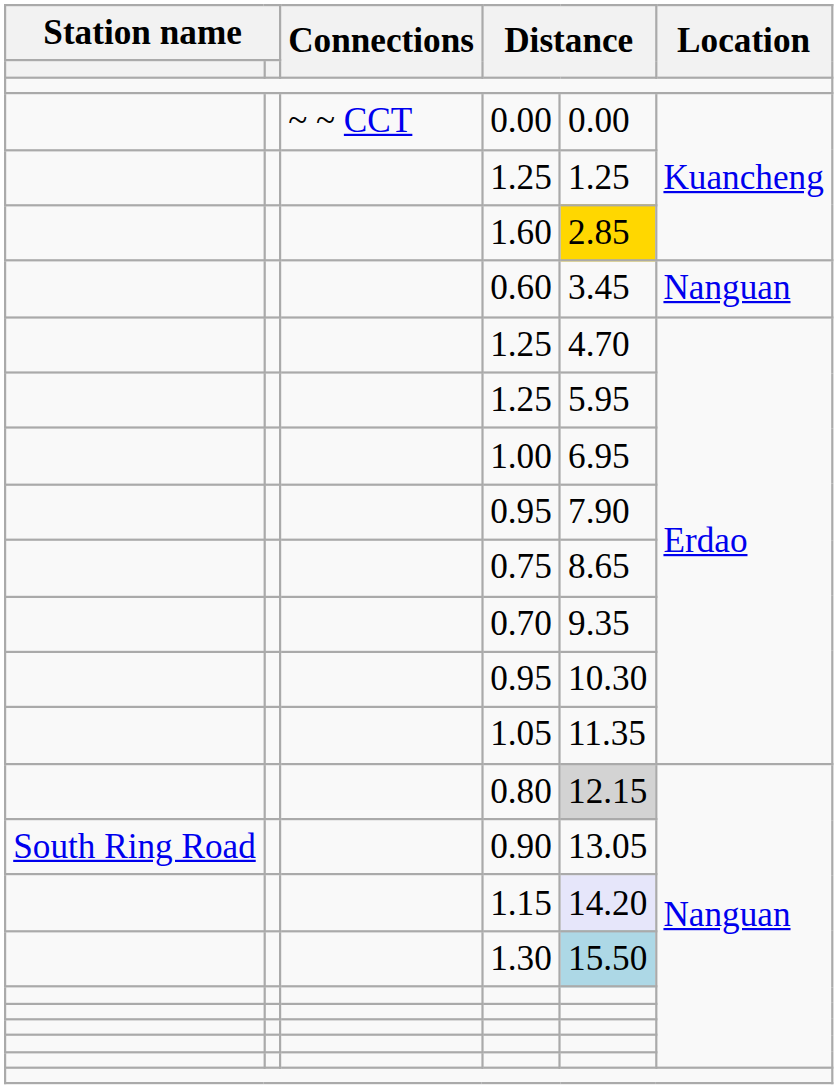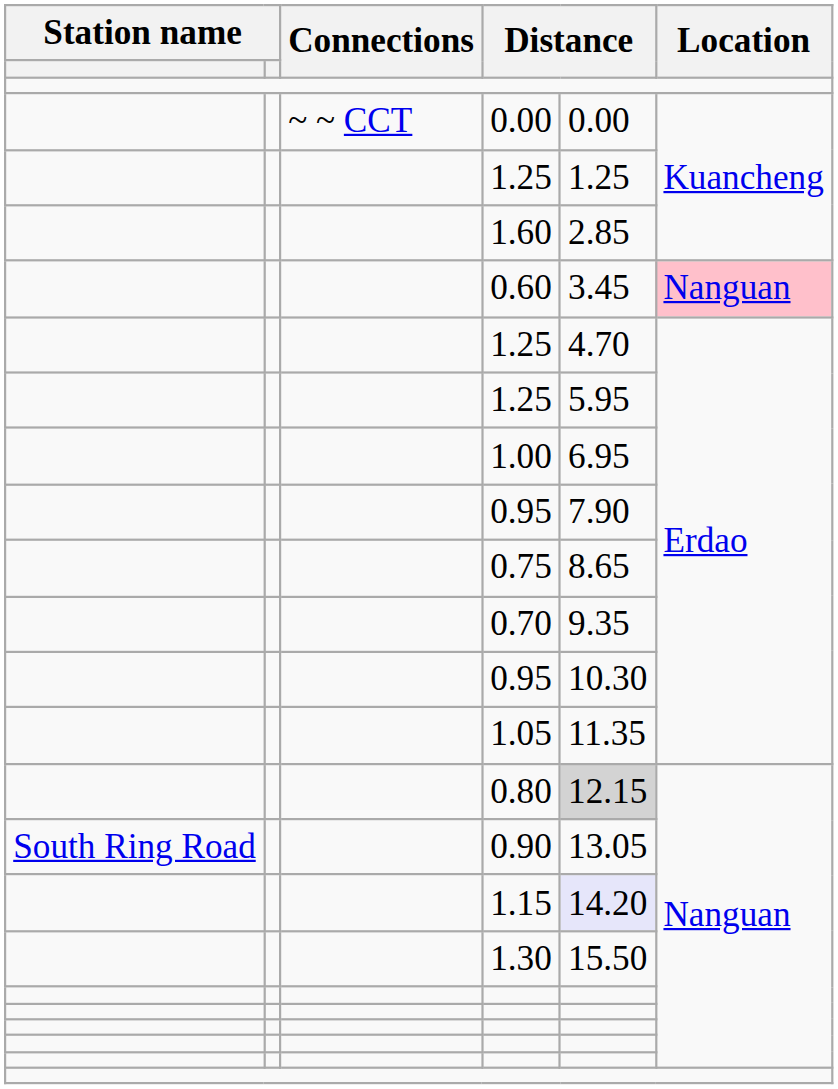(599, 232) gold background -> (599, 232) no background
(727, 288) no background -> (727, 288) pink background
(608, 958) lightblue background -> (608, 958) no background
